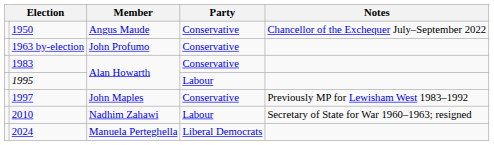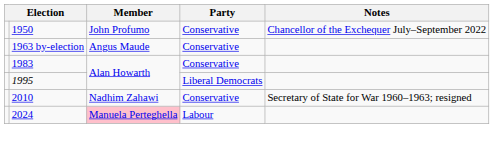(119, 30) Angus Maude -> (119, 30) John Profumo
(119, 47) John Profumo -> (119, 47) Angus Maude
(198, 81) Labour -> (222, 81) Liberal Democrats
- row: (22, 98)
(198, 115) Labour -> (211, 98) Conservative
(133, 132) no background -> (133, 115) pink background
(222, 132) Liberal Democrats -> (198, 115) Labour
